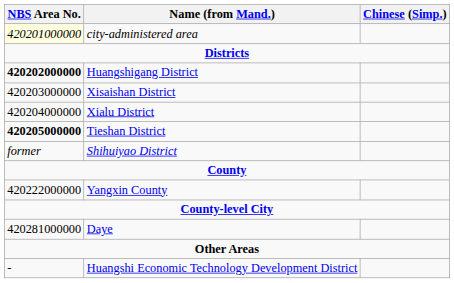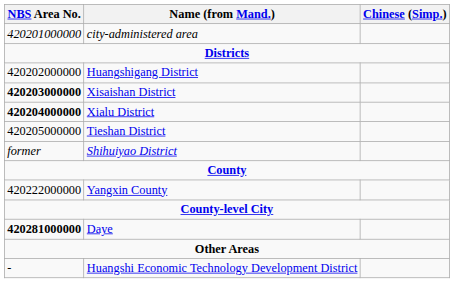(44, 33) lightyellow background -> (44, 33) no background
(44, 72) bold -> (44, 72) normal
(44, 92) normal -> (44, 92) bold
(44, 111) normal -> (44, 111) bold
(44, 131) bold -> (44, 131) normal
(44, 229) normal -> (44, 229) bold
